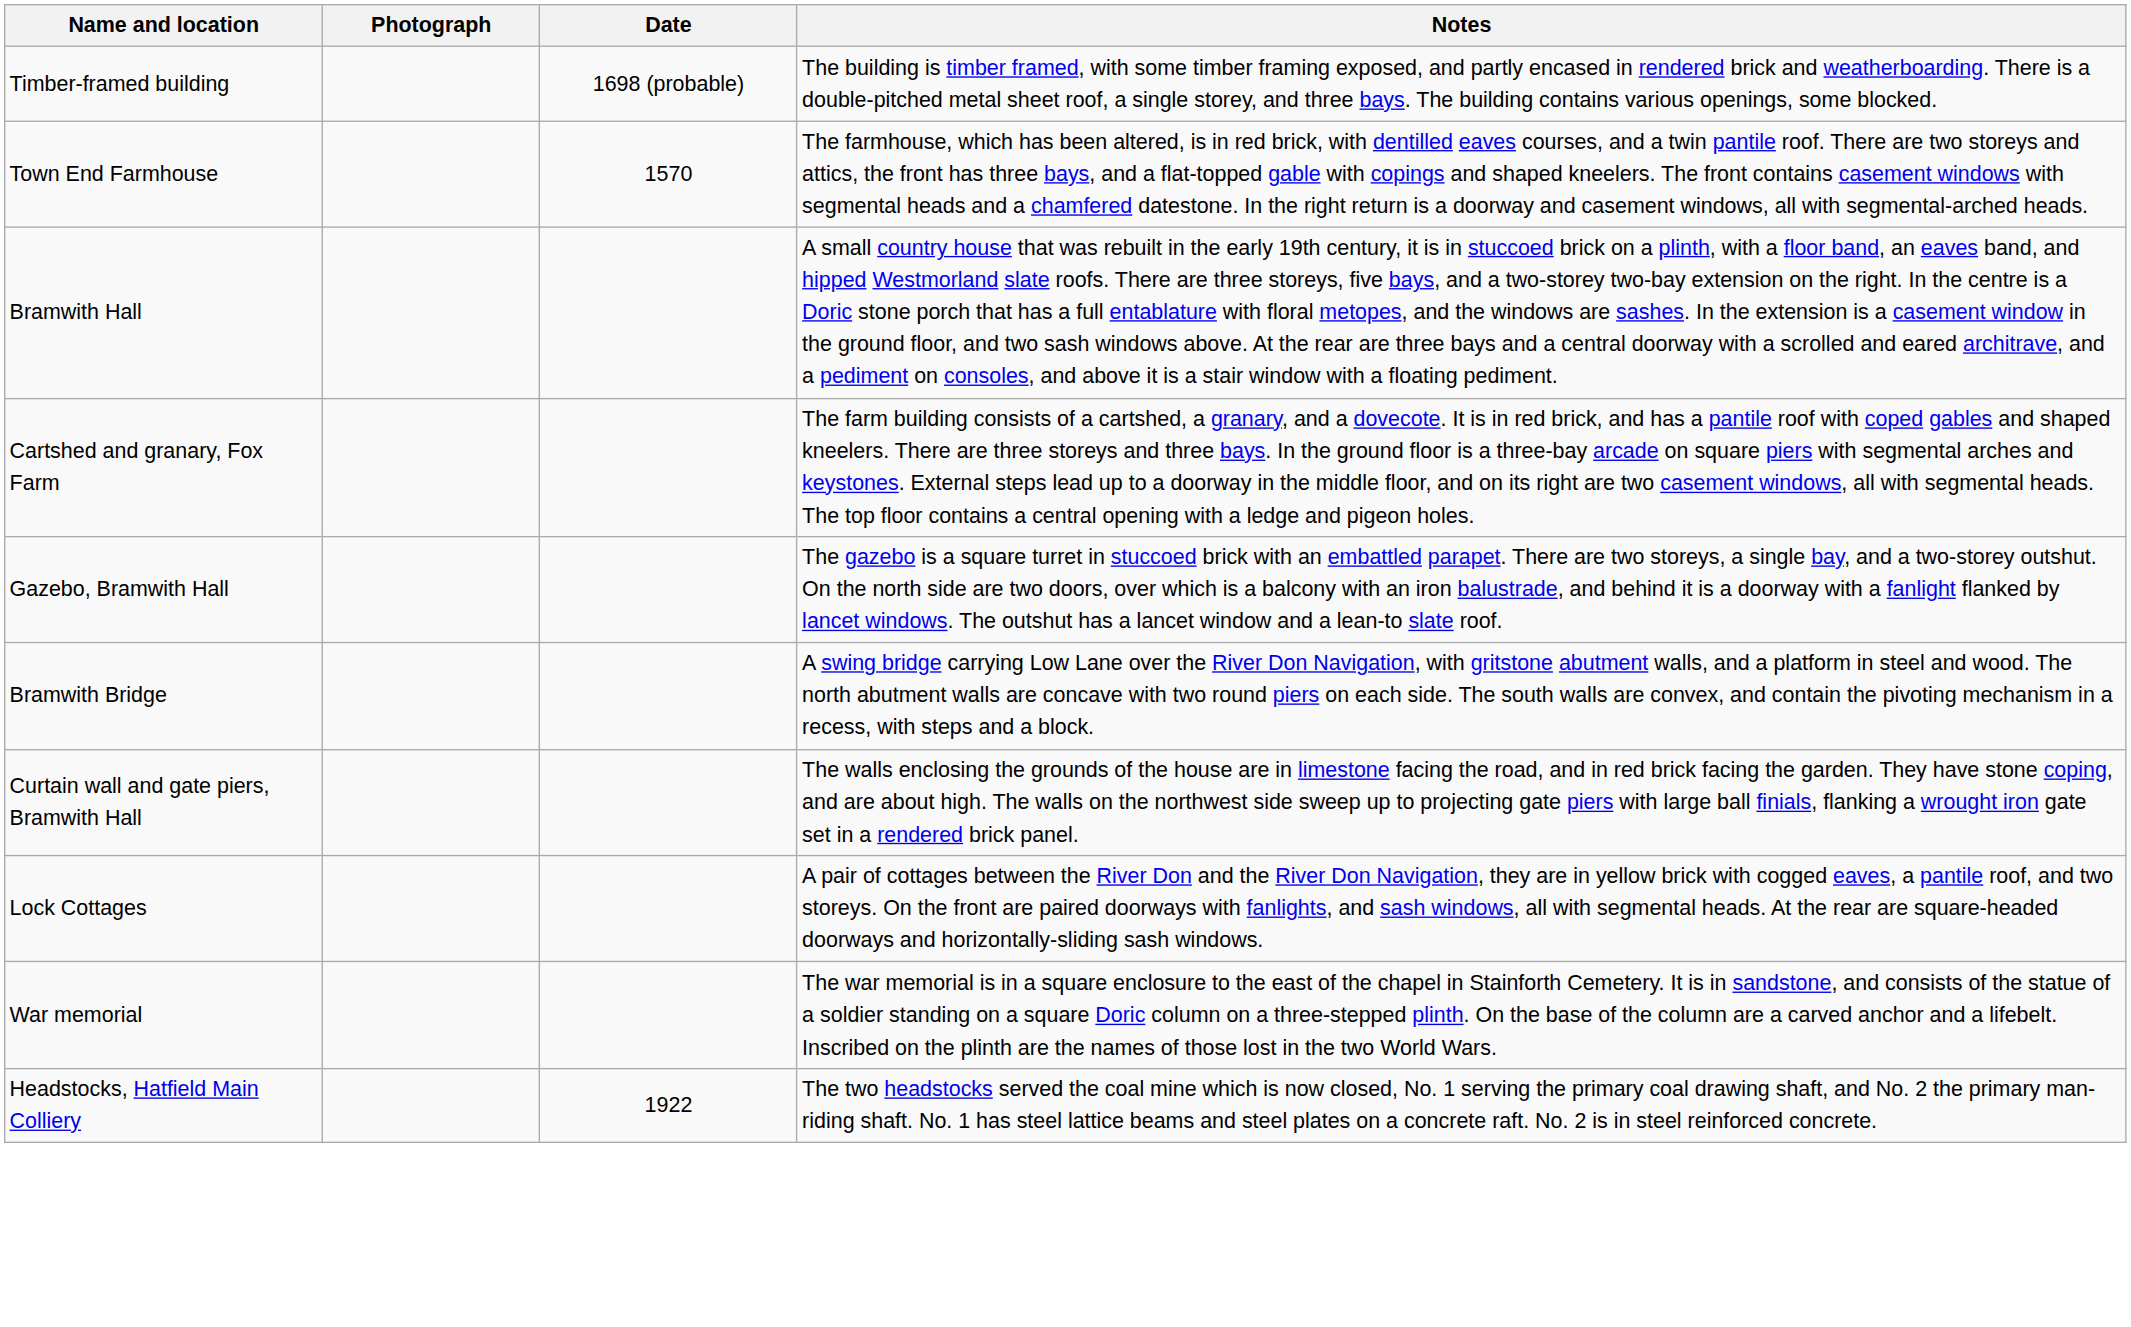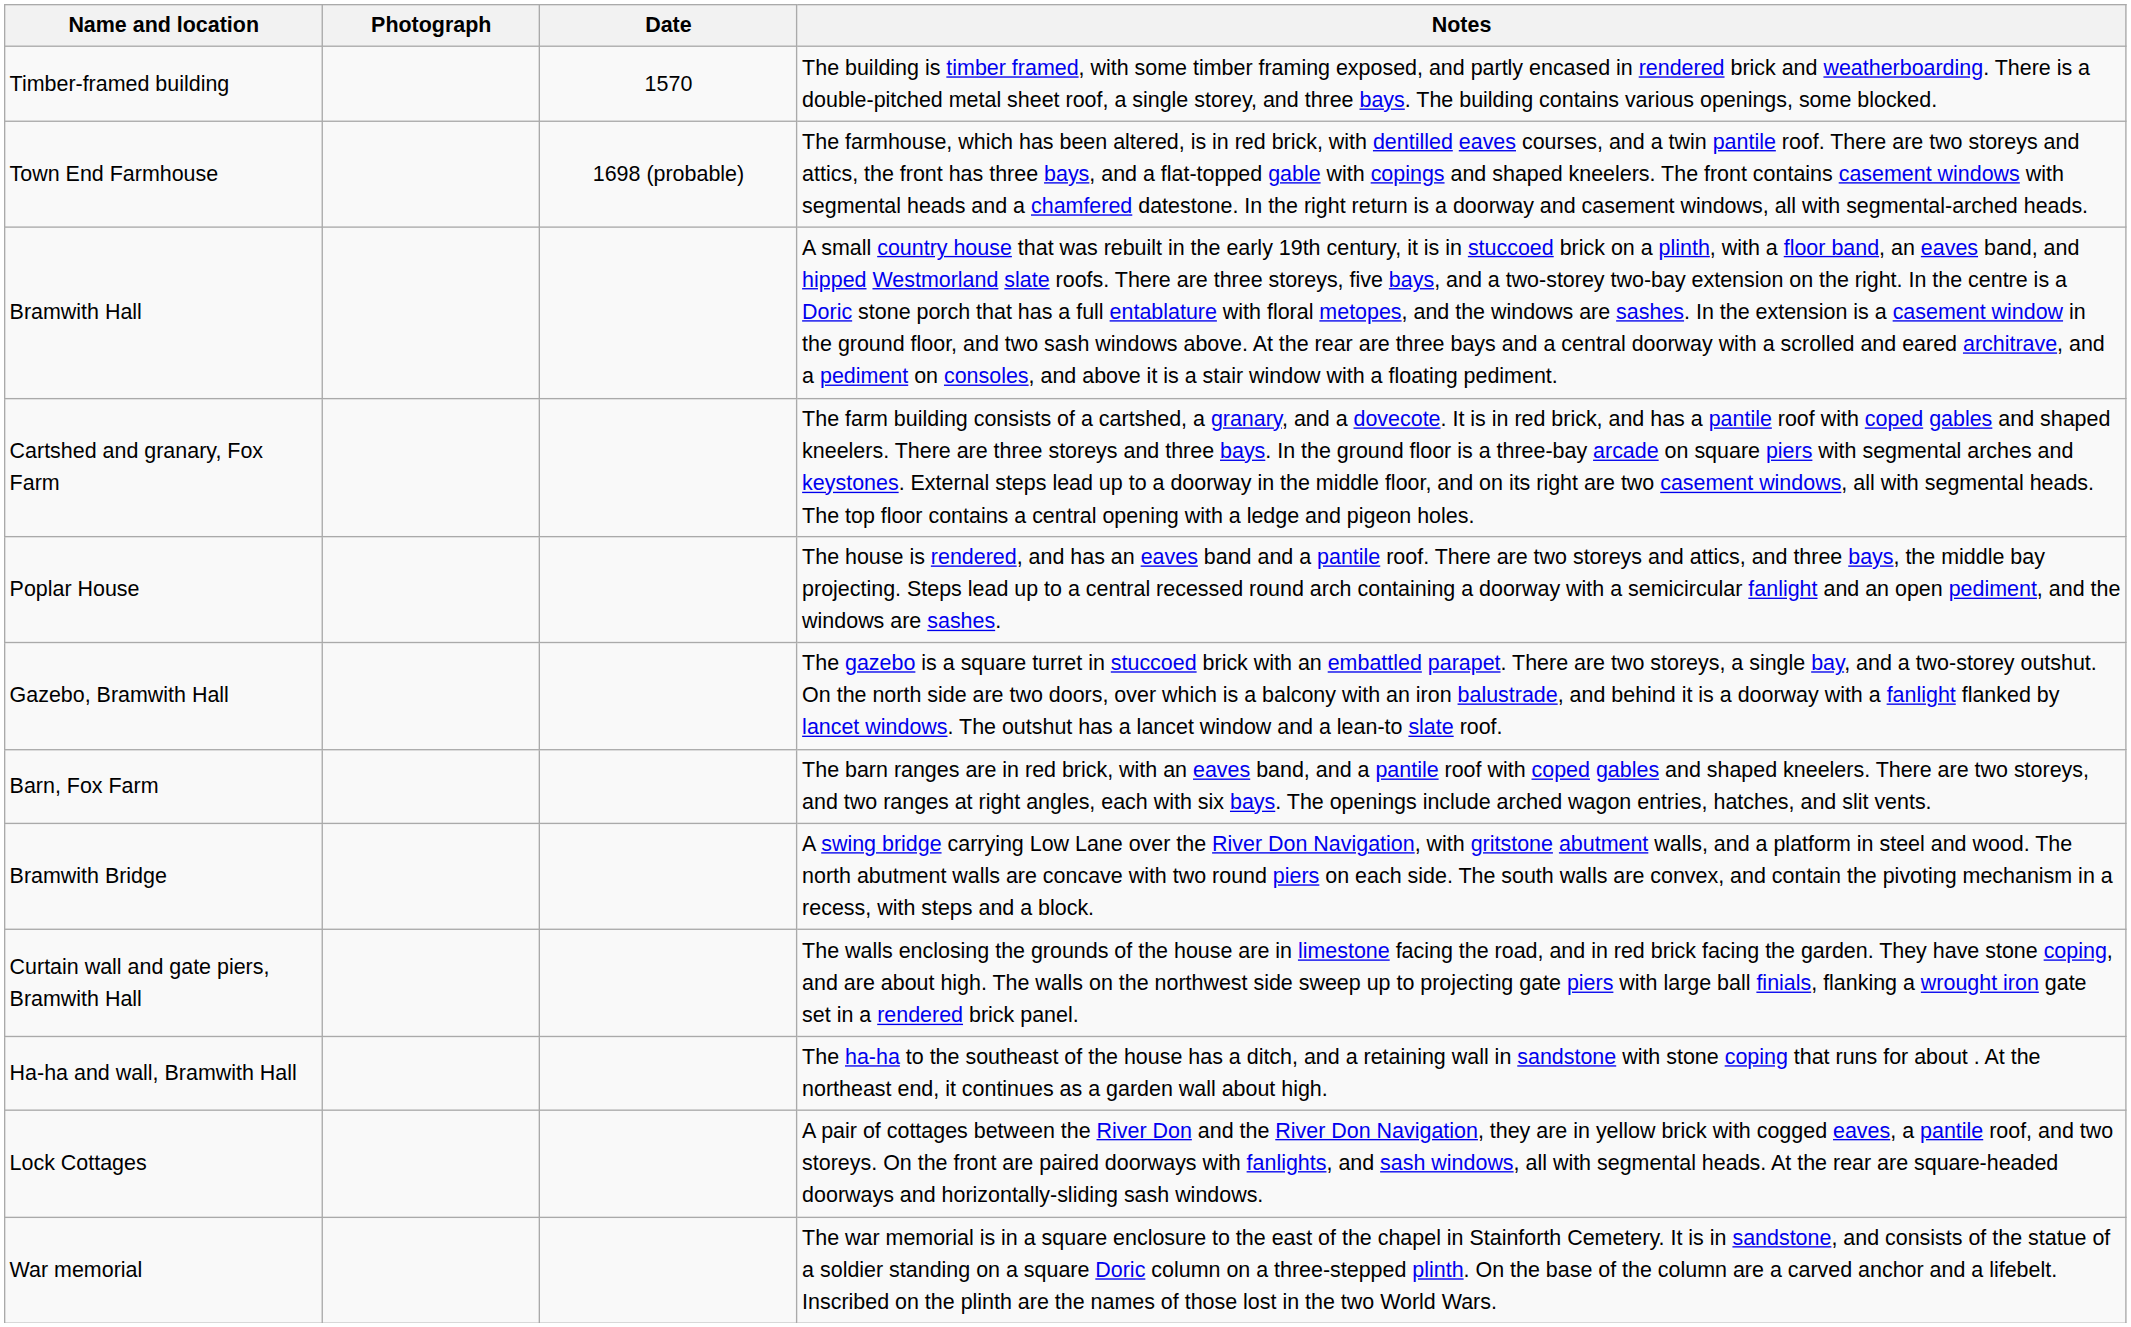(668, 83) 1698 (probable) -> (668, 83) 1570
(668, 173) 1570 -> (668, 173) 1698 (probable)
+ row: (75, 589)
+ row: (84, 786)
+ row: (153, 1073)
- row: (134, 1105)
